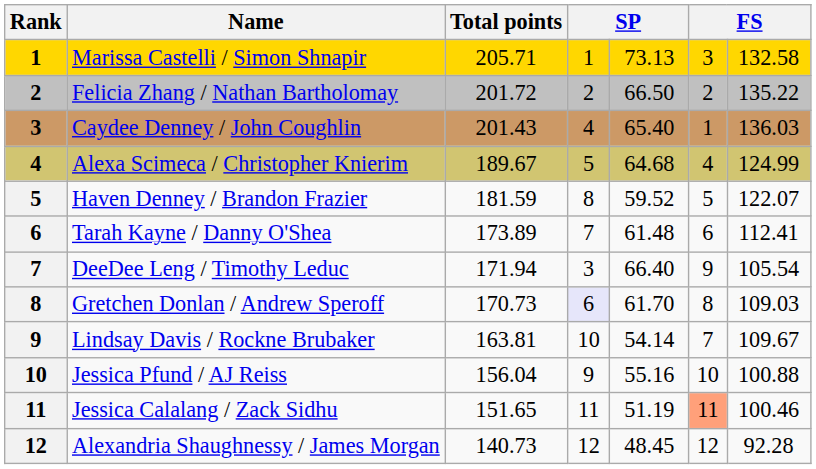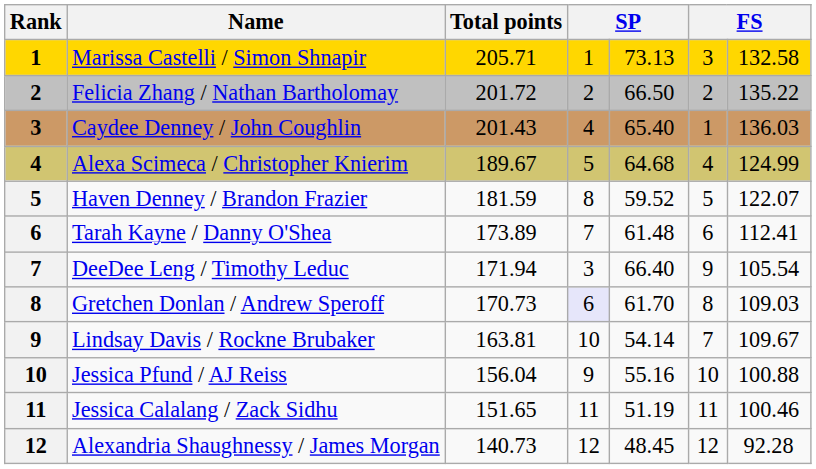(708, 410) lightsalmon background -> (708, 410) no background
